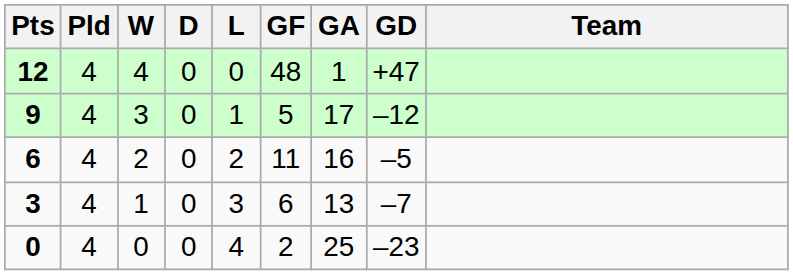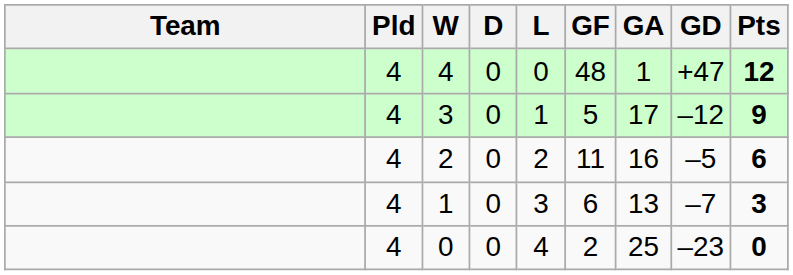columns swapped: (607, 26) <-> (33, 26)
